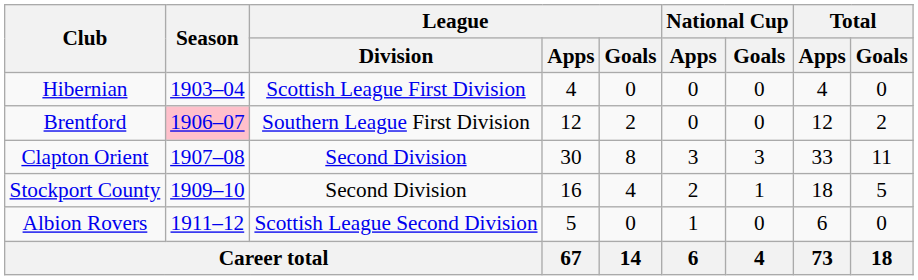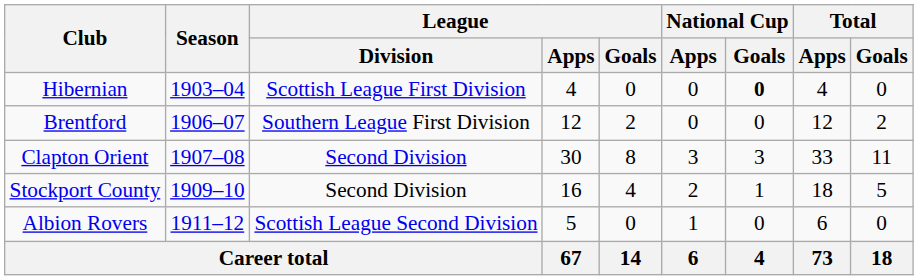(759, 88) normal -> (759, 88) bold
(207, 122) pink background -> (207, 122) no background
